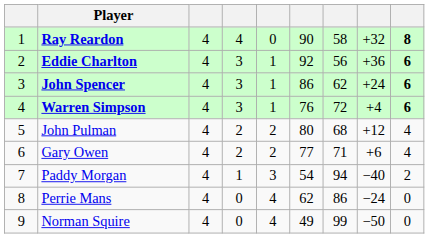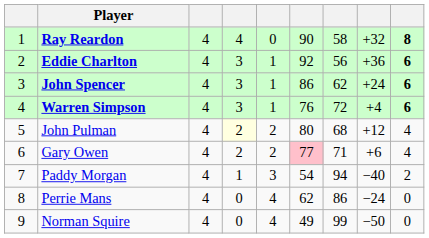(239, 130) no background -> (239, 130) lightyellow background
(306, 152) no background -> (306, 152) pink background
